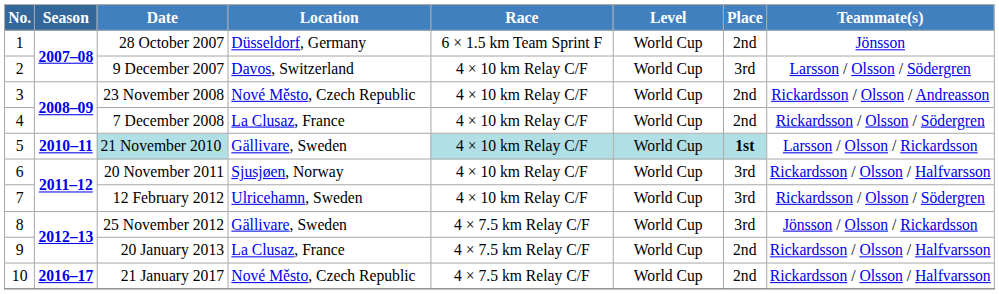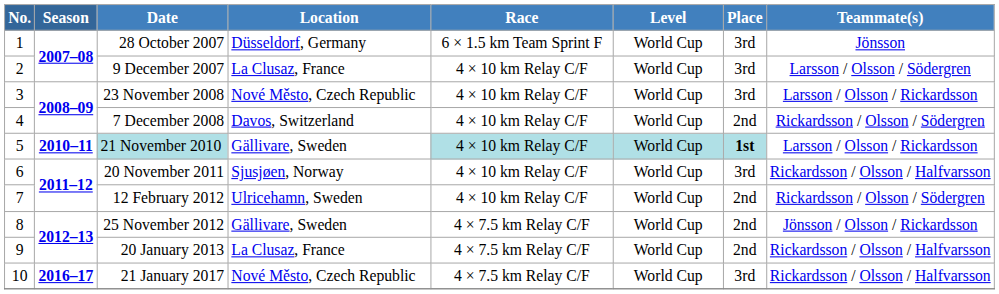(745, 43) 2nd -> (745, 43) 3rd
(293, 69) Davos, Switzerland -> (288, 69) La Clusaz, France
(745, 95) 2nd -> (745, 95) 3rd
(880, 95) Rickardsson / Olsson / Andreasson -> (880, 95) Larsson / Olsson / Rickardsson
(288, 120) La Clusaz, France -> (293, 120) Davos, Switzerland
(745, 198) 3rd -> (745, 198) 2nd
(745, 224) 3rd -> (745, 224) 2nd
(745, 275) 2nd -> (745, 275) 3rd
